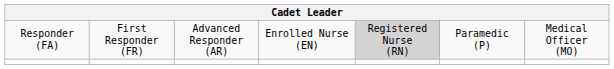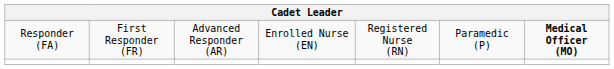(397, 40) lightgrey background -> (397, 40) no background
(567, 40) normal -> (567, 40) bold
